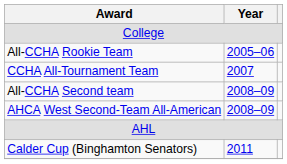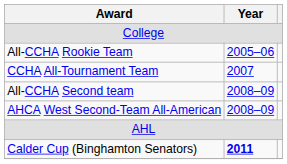(240, 149) normal -> (240, 149) bold
